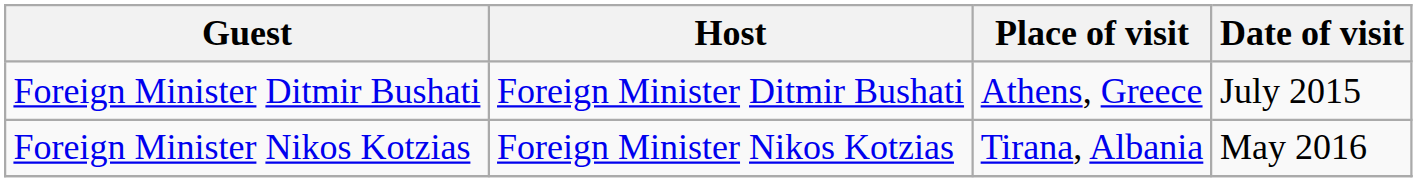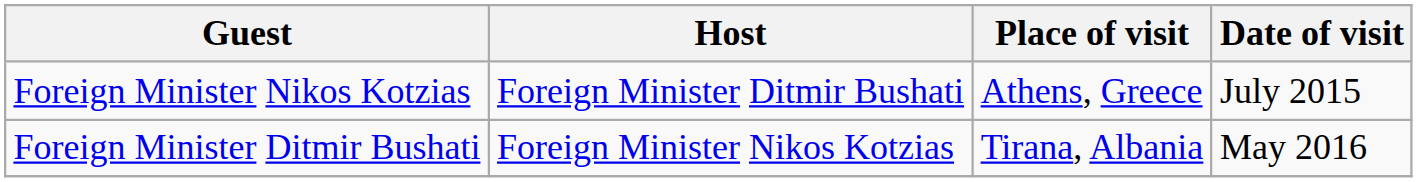(247, 90) Foreign Minister Ditmir Bushati -> (242, 90) Foreign Minister Nikos Kotzias
(242, 147) Foreign Minister Nikos Kotzias -> (247, 147) Foreign Minister Ditmir Bushati
